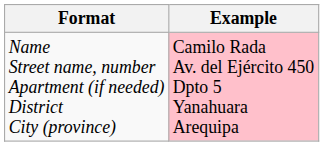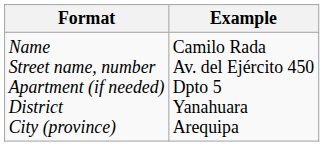(243, 86) pink background -> (243, 86) no background
